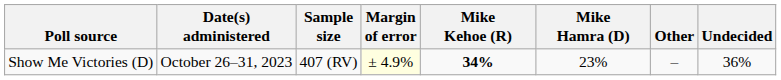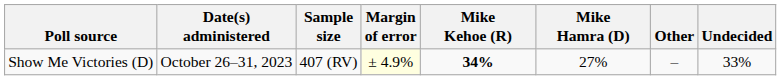(593, 61) 23% -> (593, 61) 27%
(737, 61) 36% -> (737, 61) 33%
